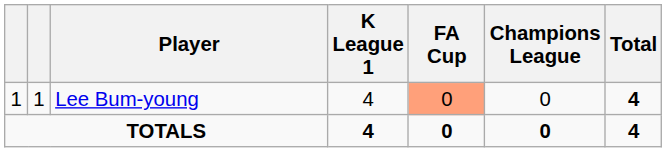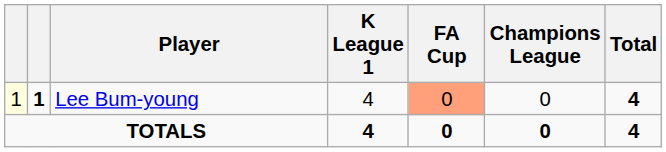(16, 99) no background -> (16, 99) lightyellow background
(39, 99) normal -> (39, 99) bold
